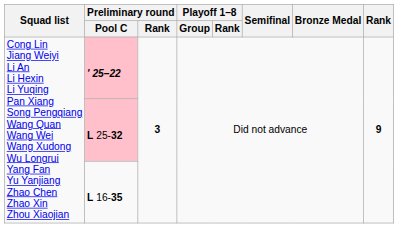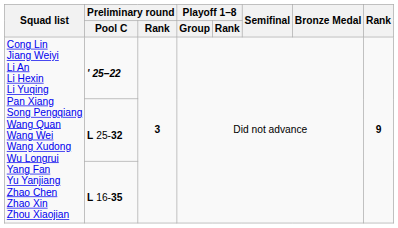(104, 74) pink background -> (104, 74) no background
(105, 136) pink background -> (105, 136) no background
